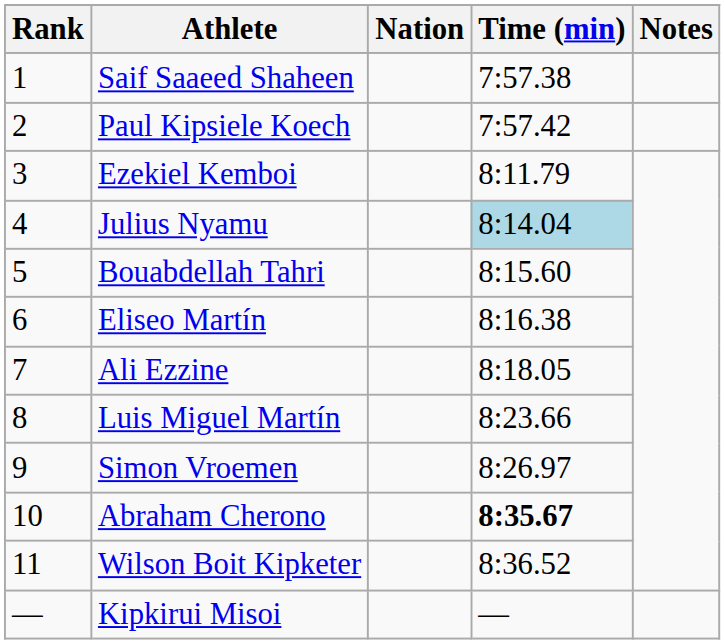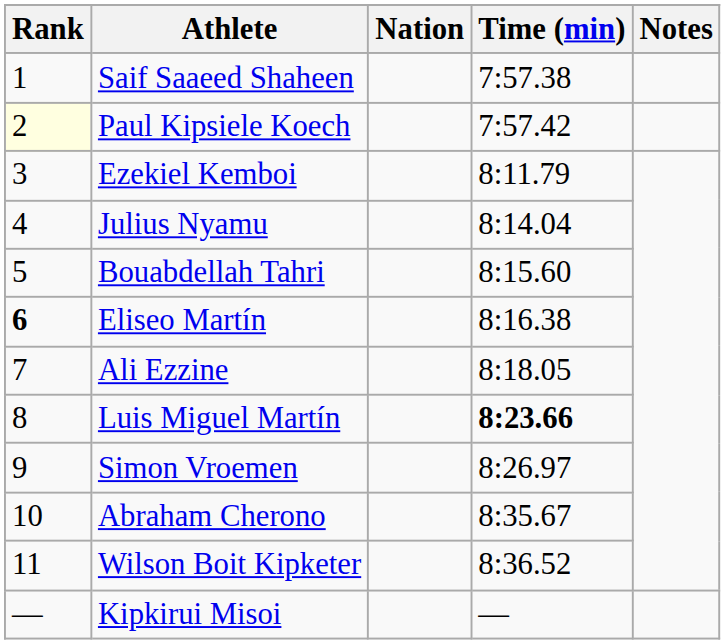(20, 126) no background -> (20, 126) lightyellow background
(525, 223) lightblue background -> (525, 223) no background
(20, 321) normal -> (20, 321) bold
(525, 418) normal -> (526, 418) bold
(526, 516) bold -> (525, 516) normal
